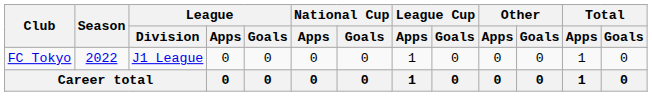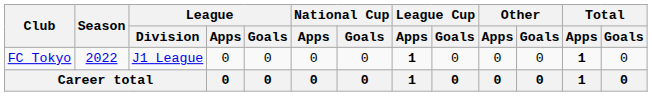(412, 59) normal -> (412, 59) bold
(582, 59) normal -> (582, 59) bold
